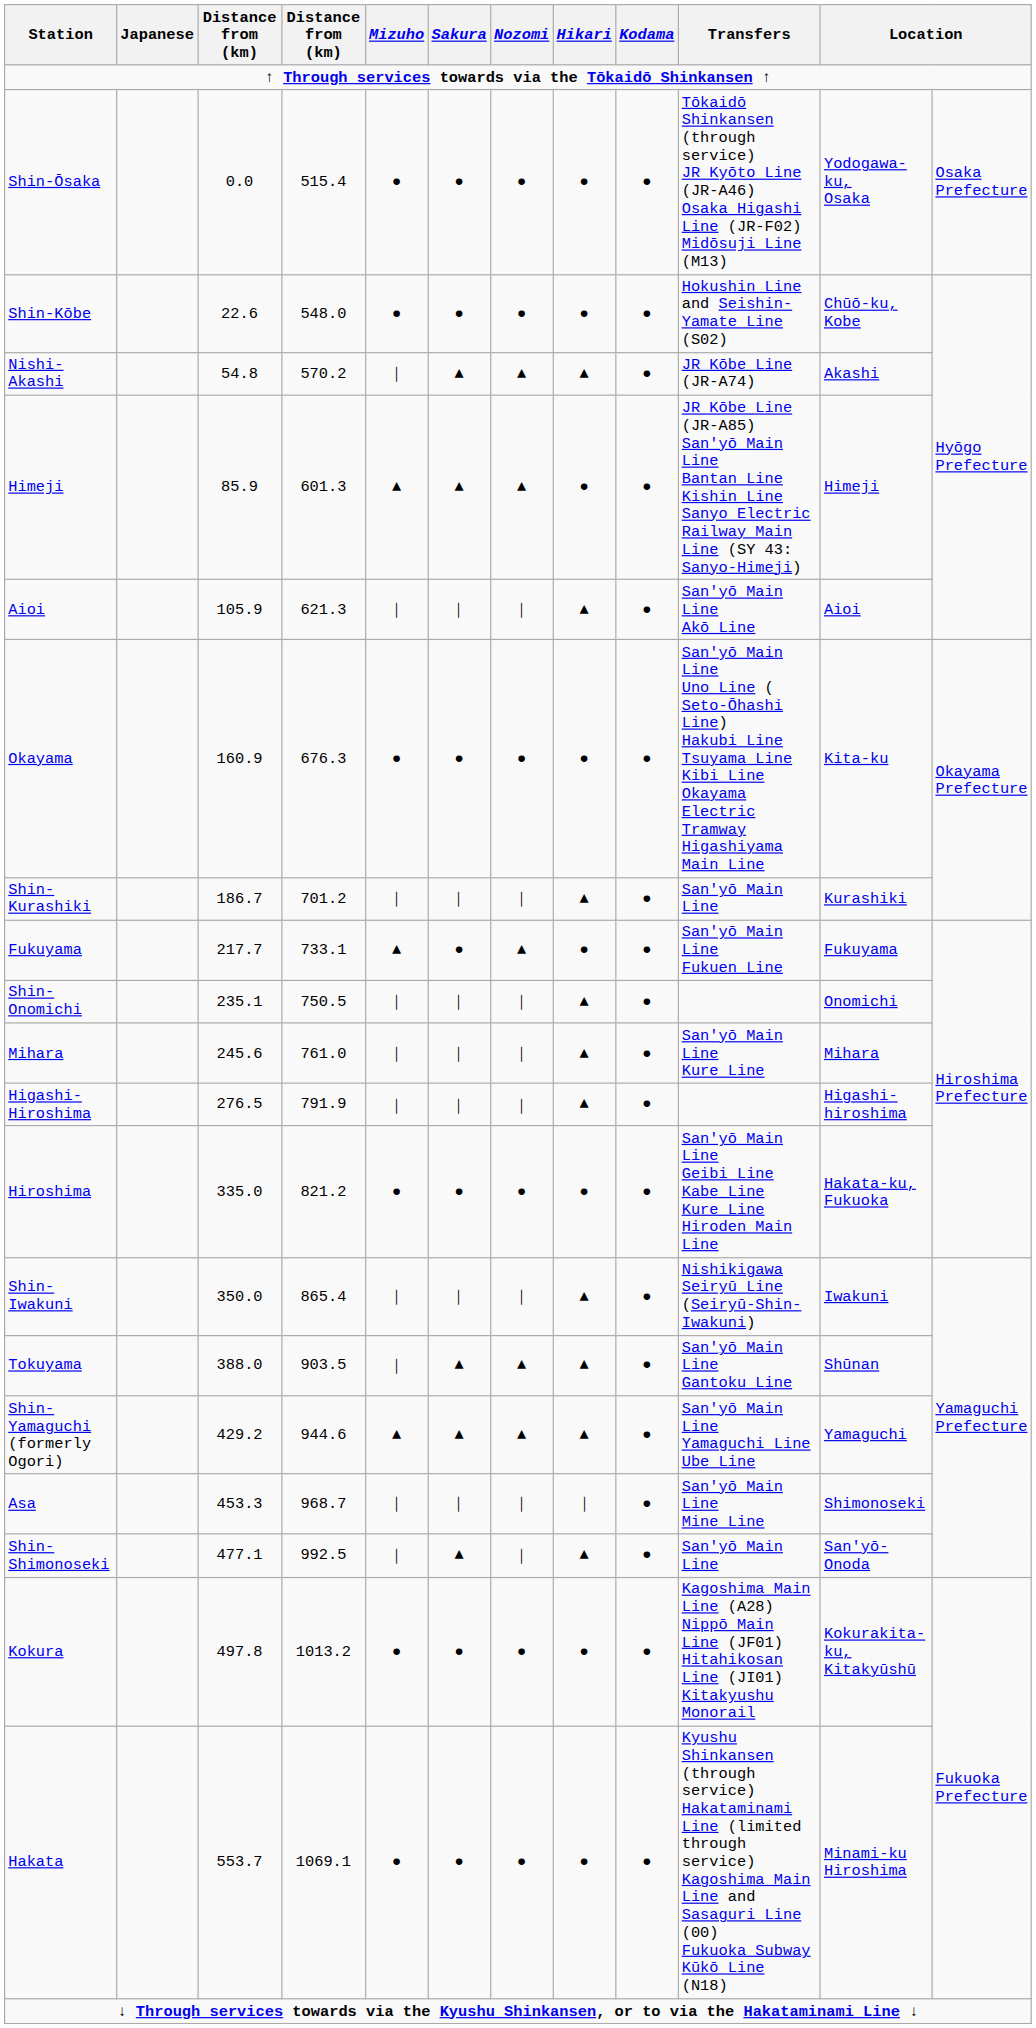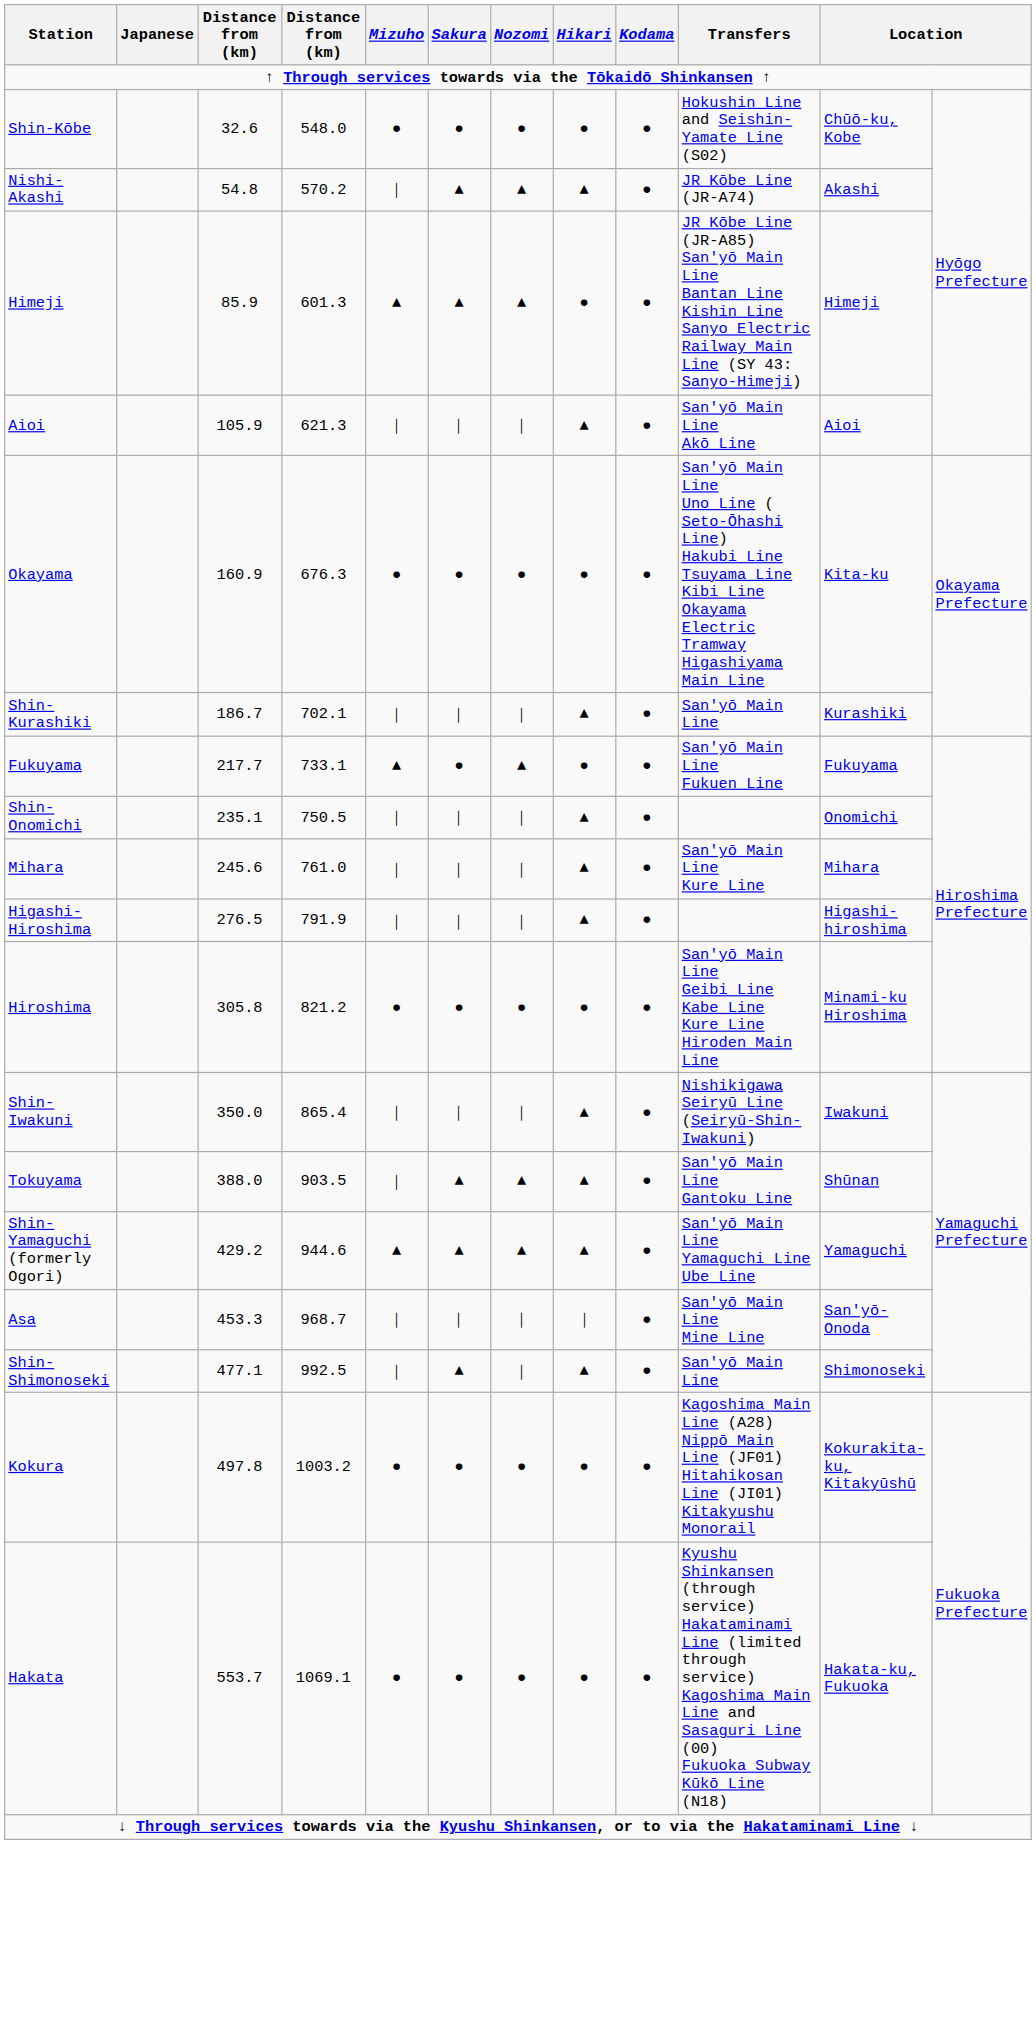- row: (54, 182)
(240, 313) 22.6 -> (240, 129) 32.6
(323, 899) 701.2 -> (323, 714) 702.1
(240, 1192) 335.0 -> (240, 1007) 305.8
(870, 1192) Hakata-ku, Fukuoka -> (865, 1007) Minami-ku Hiroshima
(875, 1504) Shimonoseki -> (856, 1320) San'yō-Onoda
(856, 1556) San'yō-Onoda -> (875, 1371) Shimonoseki
(323, 1651) 1013.2 -> (323, 1467) 1003.2
(865, 1862) Minami-ku Hiroshima -> (870, 1678) Hakata-ku, Fukuoka
